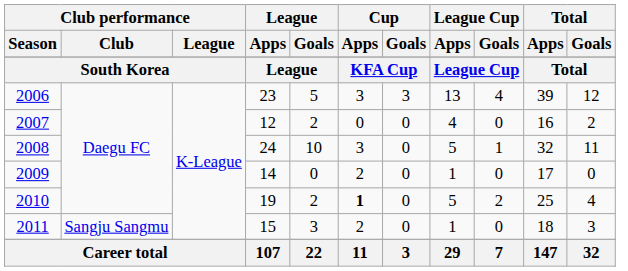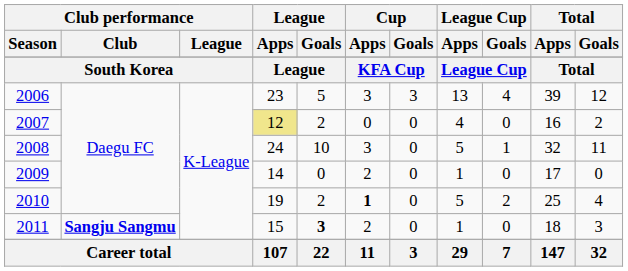(268, 122) no background -> (275, 122) khaki background
(116, 226) normal -> (120, 226) bold
(314, 226) normal -> (321, 226) bold
